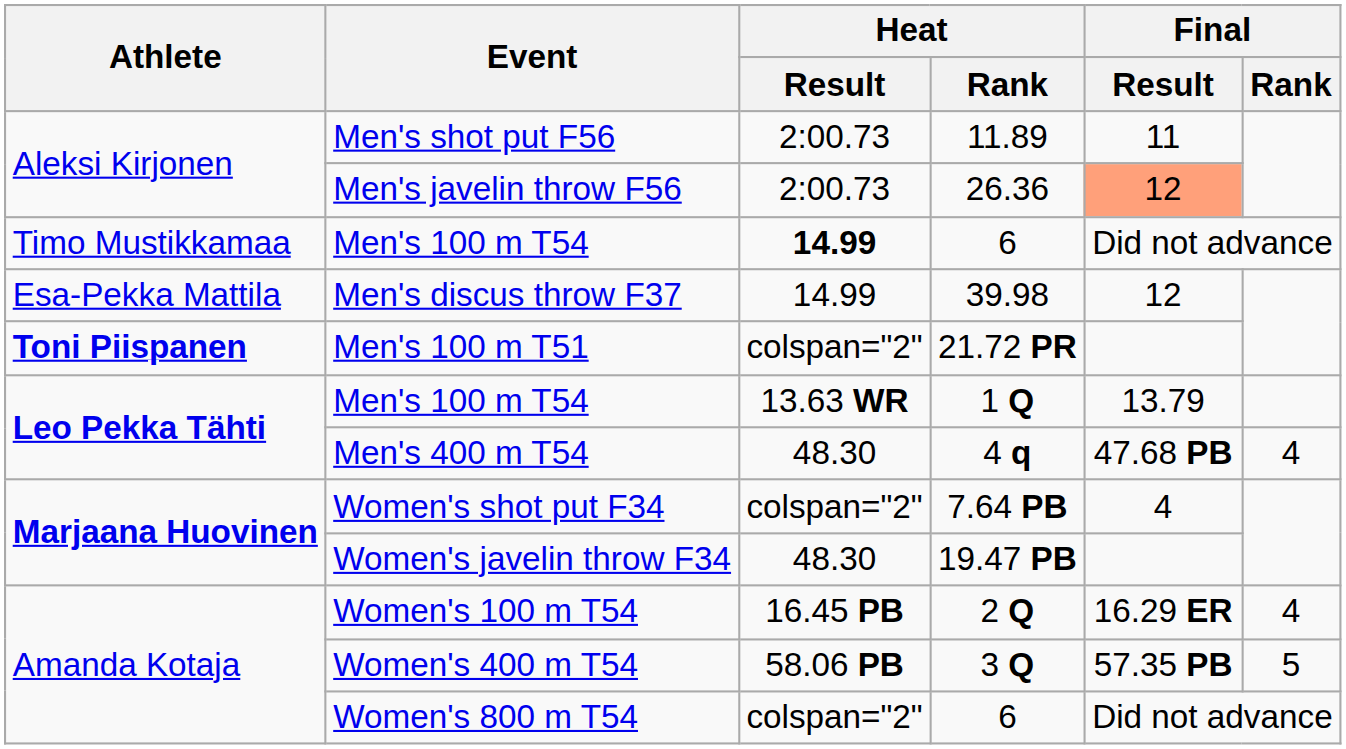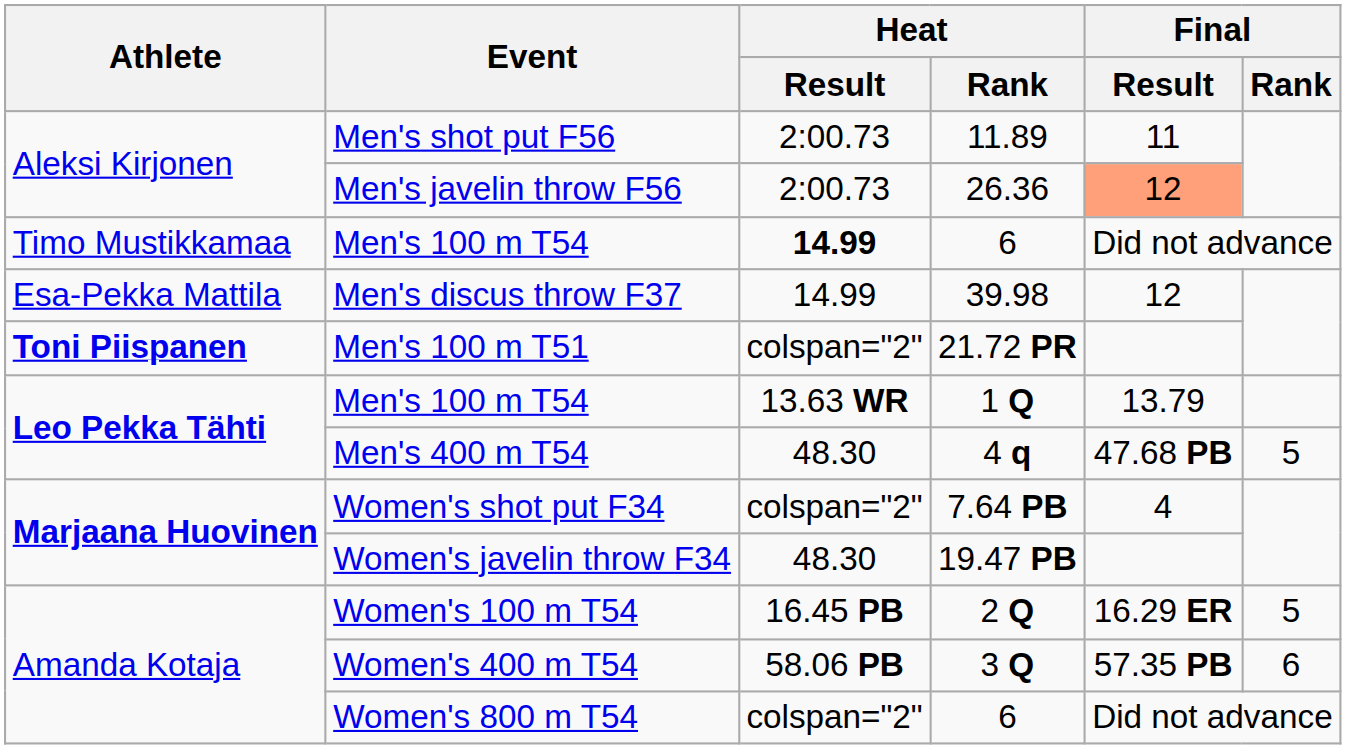(1291, 453) 4 -> (1291, 453) 5
(1291, 611) 4 -> (1291, 611) 5
(1291, 664) 5 -> (1291, 664) 6
